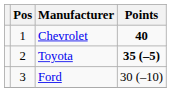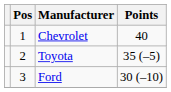(141, 35) bold -> (141, 35) normal
(141, 56) bold -> (141, 56) normal
